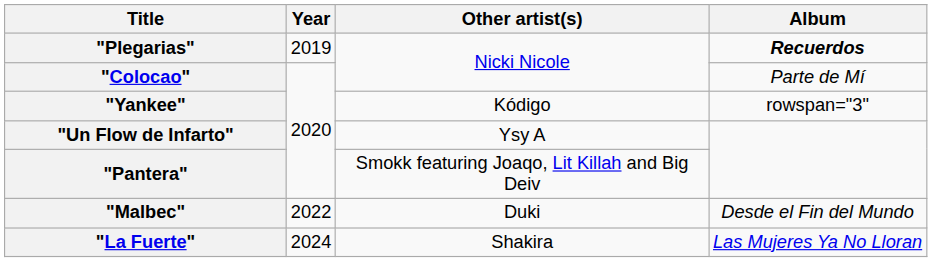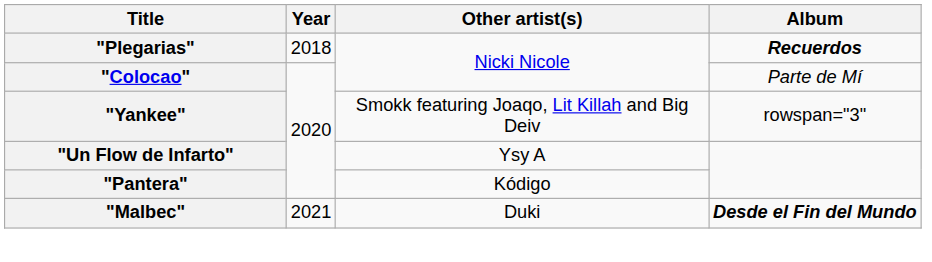(311, 47) 2019 -> (311, 47) 2018
(522, 105) Kódigo -> (522, 116) Smokk featuring Joaqo, Lit Killah and Big Deiv
(522, 173) Smokk featuring Joaqo, Lit Killah and Big Deiv -> (522, 184) Kódigo
(311, 213) 2022 -> (311, 213) 2021
(818, 213) normal -> (815, 213) bold
- row: (146, 241)
